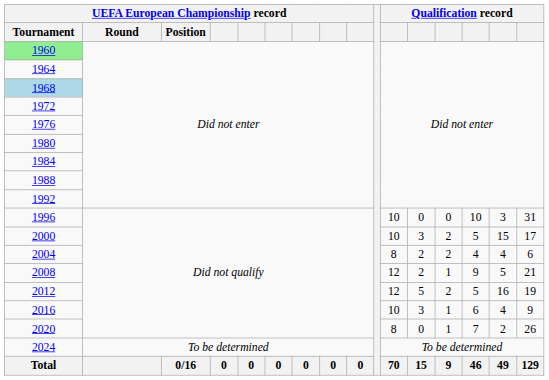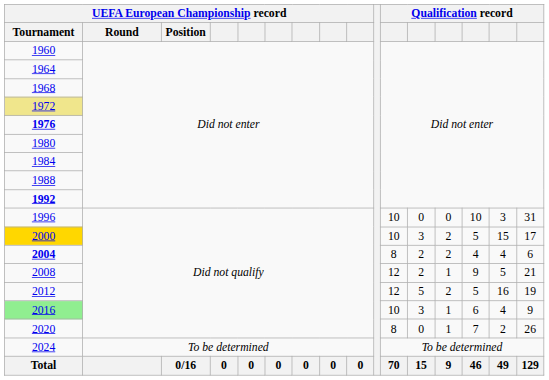(44, 50) lightgreen background -> (44, 50) no background
(44, 87) lightblue background -> (44, 87) no background
(44, 106) no background -> (44, 106) khaki background
(44, 124) normal -> (44, 124) bold
(44, 198) normal -> (44, 198) bold
(44, 236) no background -> (44, 236) gold background
(44, 254) normal -> (44, 254) bold
(44, 310) no background -> (44, 310) lightgreen background
